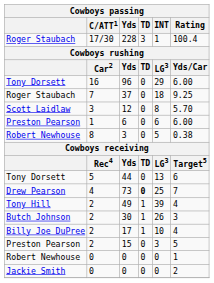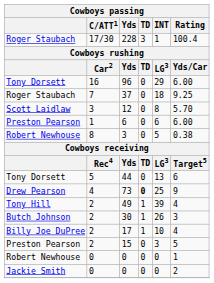(175, 191) 7 -> (175, 191) 9
